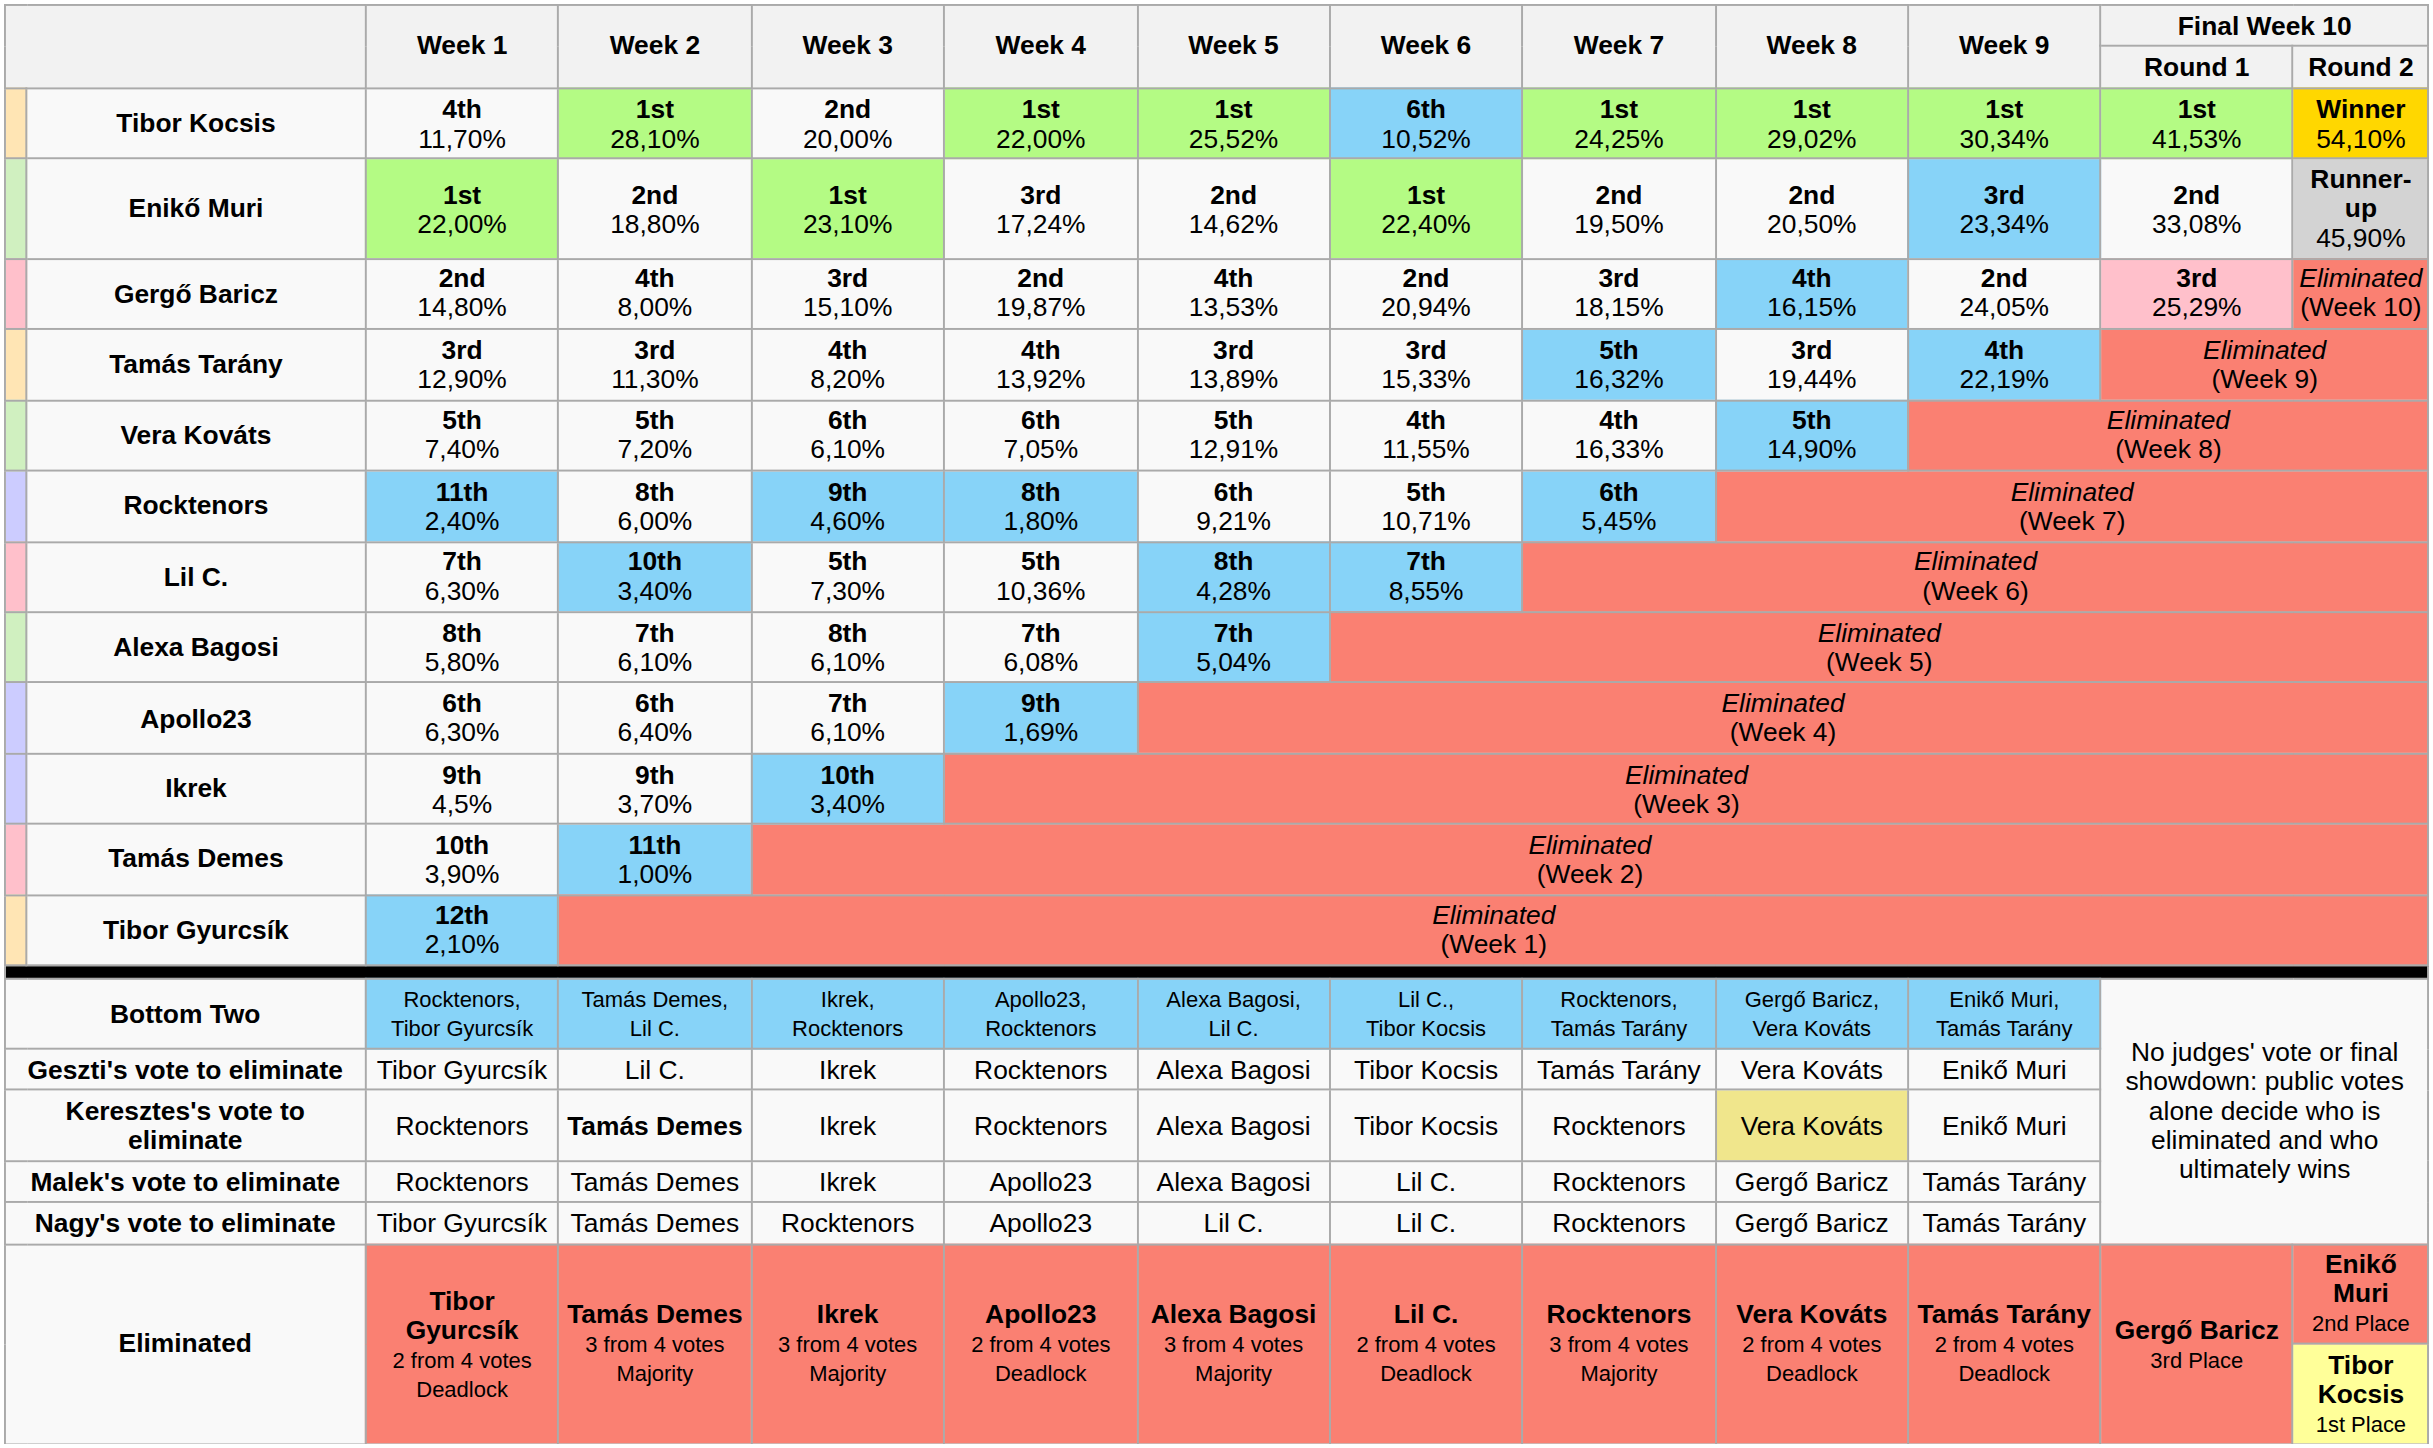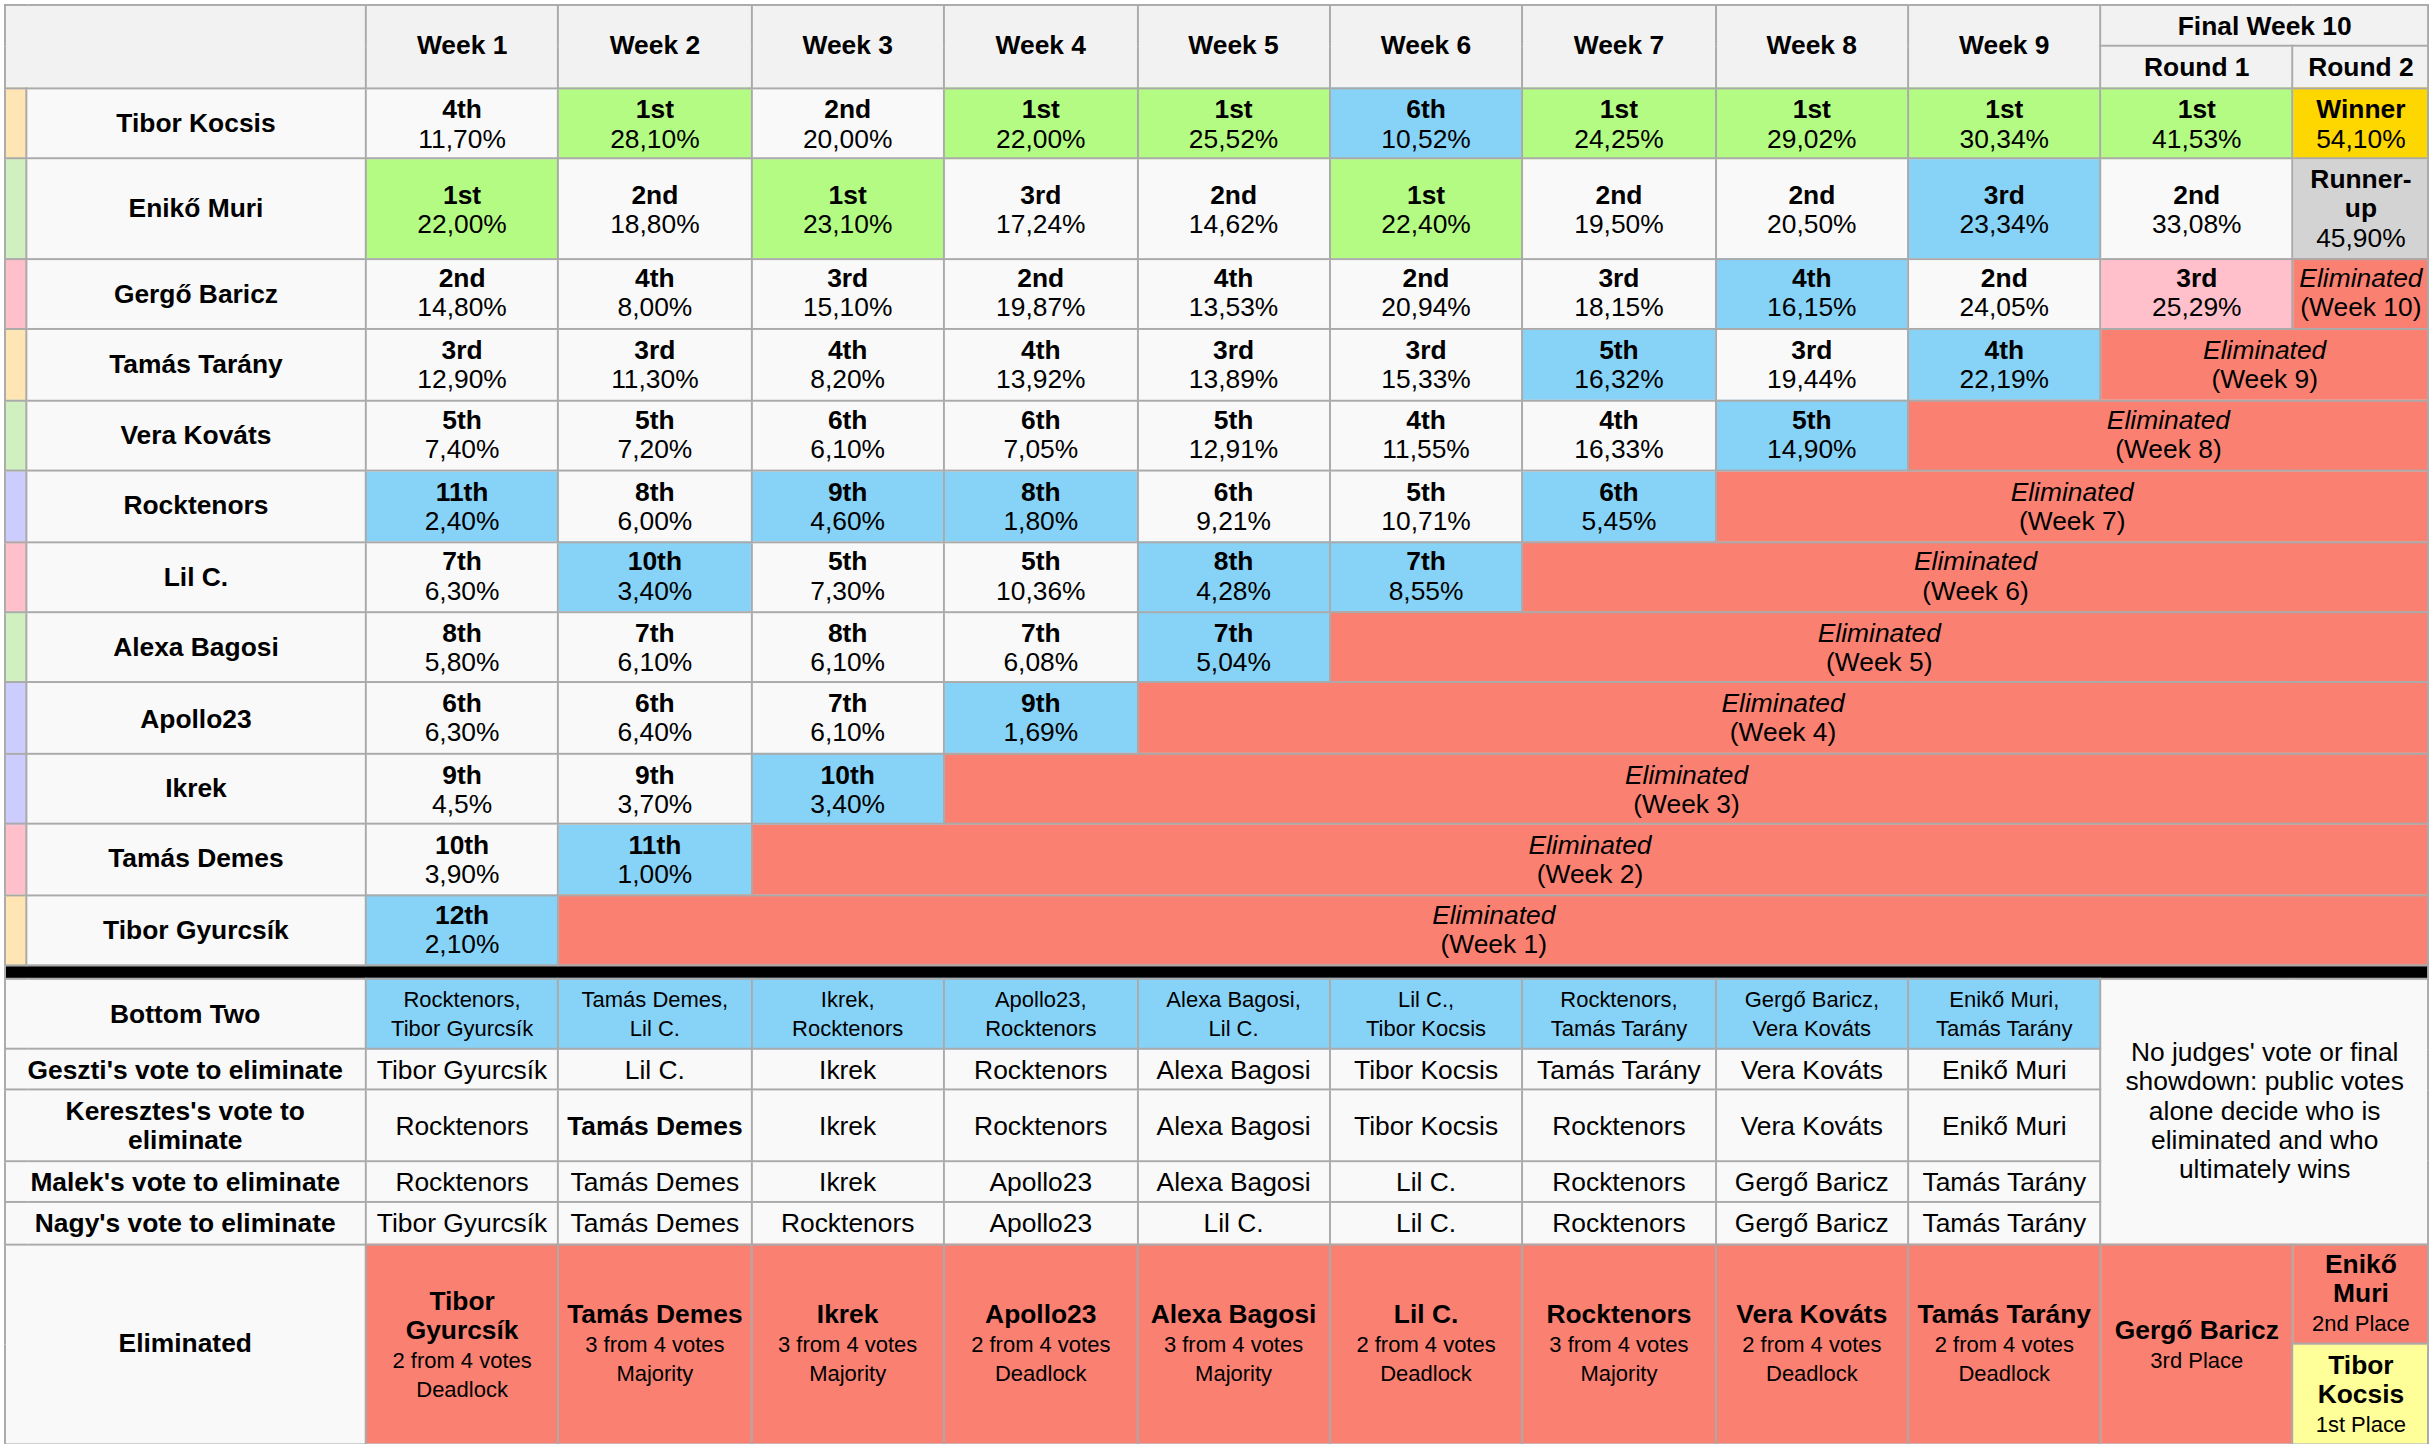(1812, 1125) khaki background -> (1812, 1125) no background
